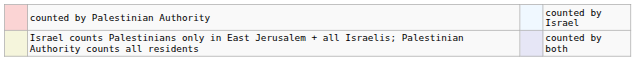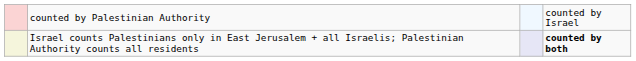(573, 43) normal -> (573, 43) bold
